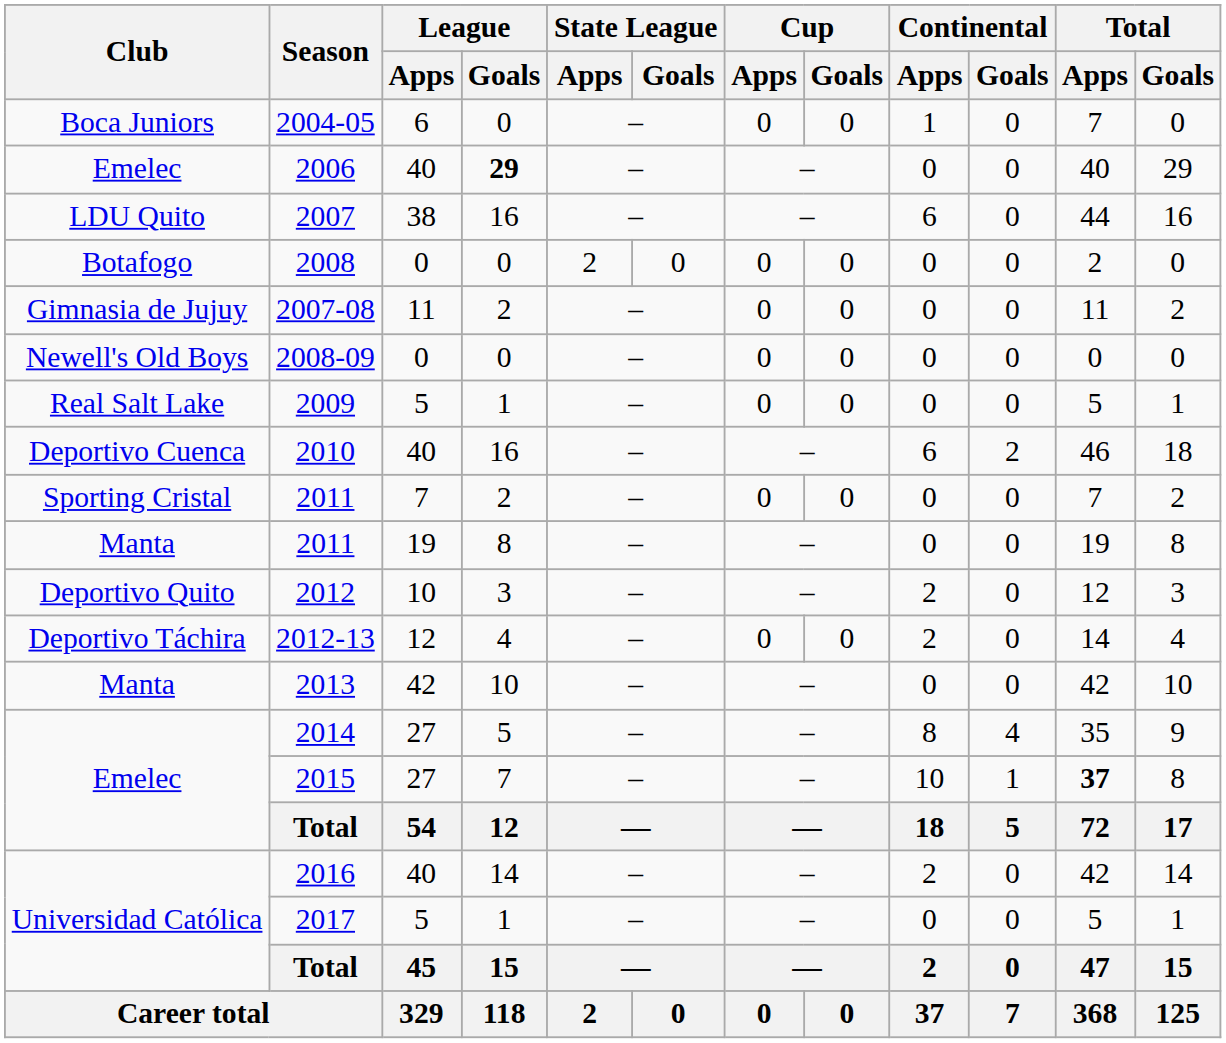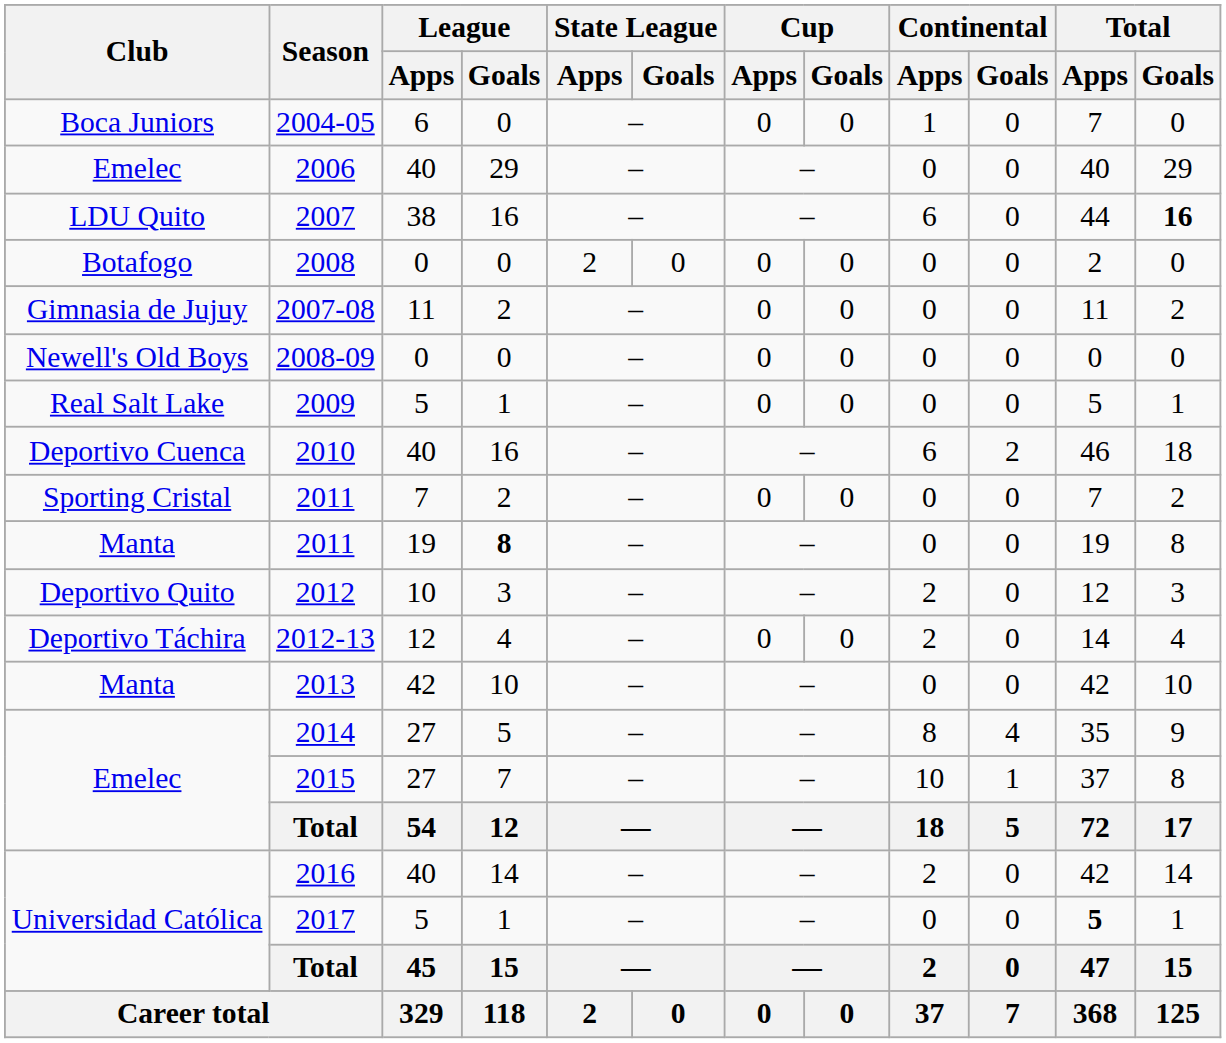(504, 168) bold -> (504, 168) normal
(1178, 215) normal -> (1178, 215) bold
(504, 544) normal -> (504, 544) bold
(1095, 779) bold -> (1095, 779) normal
(1095, 919) normal -> (1095, 919) bold
